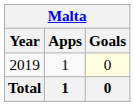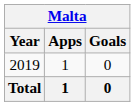(108, 64) lightyellow background -> (108, 64) no background
